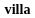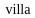(18, 8) bold -> (18, 9) normal
